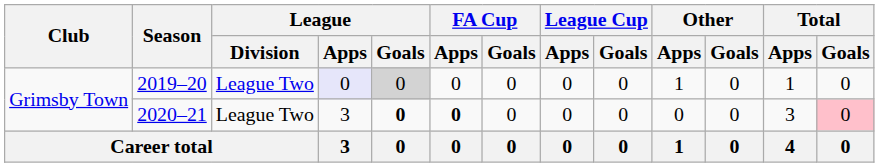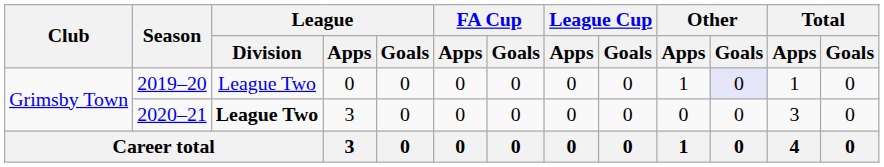(345, 83) lavender background -> (349, 83) no background
(400, 83) lightgrey background -> (405, 83) no background
(735, 83) no background -> (739, 83) lavender background
(265, 114) normal -> (267, 114) bold
(400, 114) bold -> (405, 114) normal
(456, 114) bold -> (460, 114) normal
(845, 114) pink background -> (850, 114) no background
